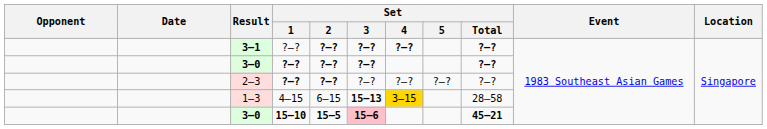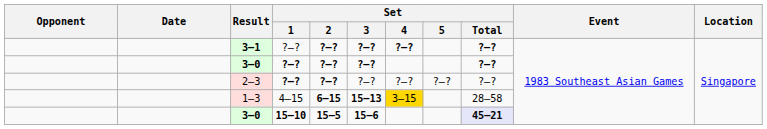(329, 98) normal -> (329, 98) bold
(366, 115) pink background -> (366, 115) no background
(487, 115) no background -> (487, 115) lavender background
